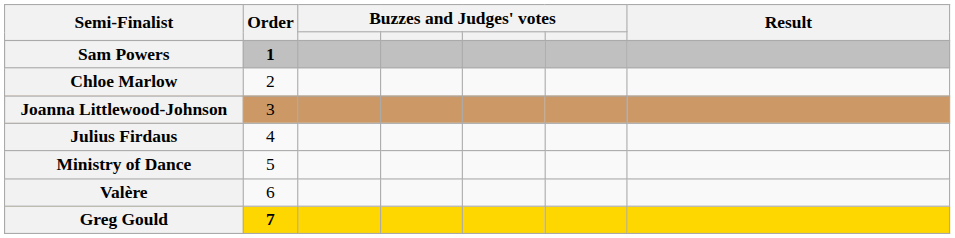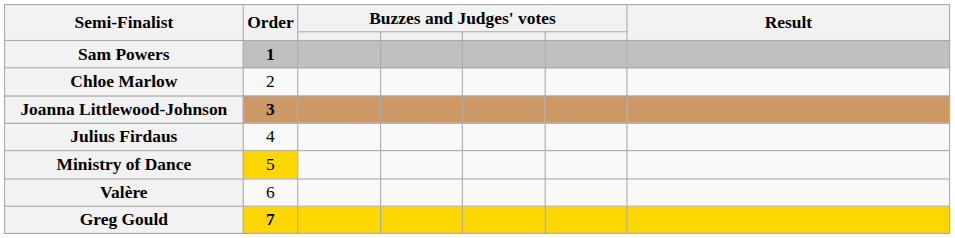(270, 109) normal -> (270, 109) bold
(270, 164) no background -> (270, 164) gold background
